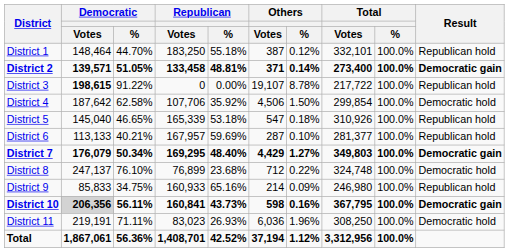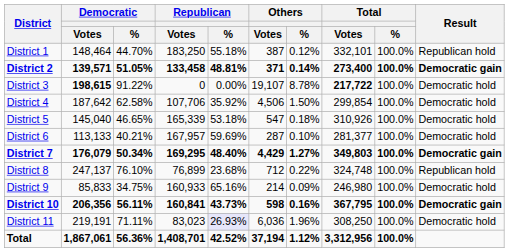(353, 85) normal -> (353, 85) bold
(457, 85) Republican hold -> (457, 85) Democratic hold
(457, 119) Republican hold -> (457, 119) Democratic hold
(457, 136) Republican hold -> (457, 136) Democratic hold
(457, 170) Democratic hold -> (457, 170) Republican hold
(457, 187) Republican hold -> (457, 187) Democratic hold
(92, 204) lightgrey background -> (92, 204) no background
(228, 221) no background -> (228, 221) lavender background
